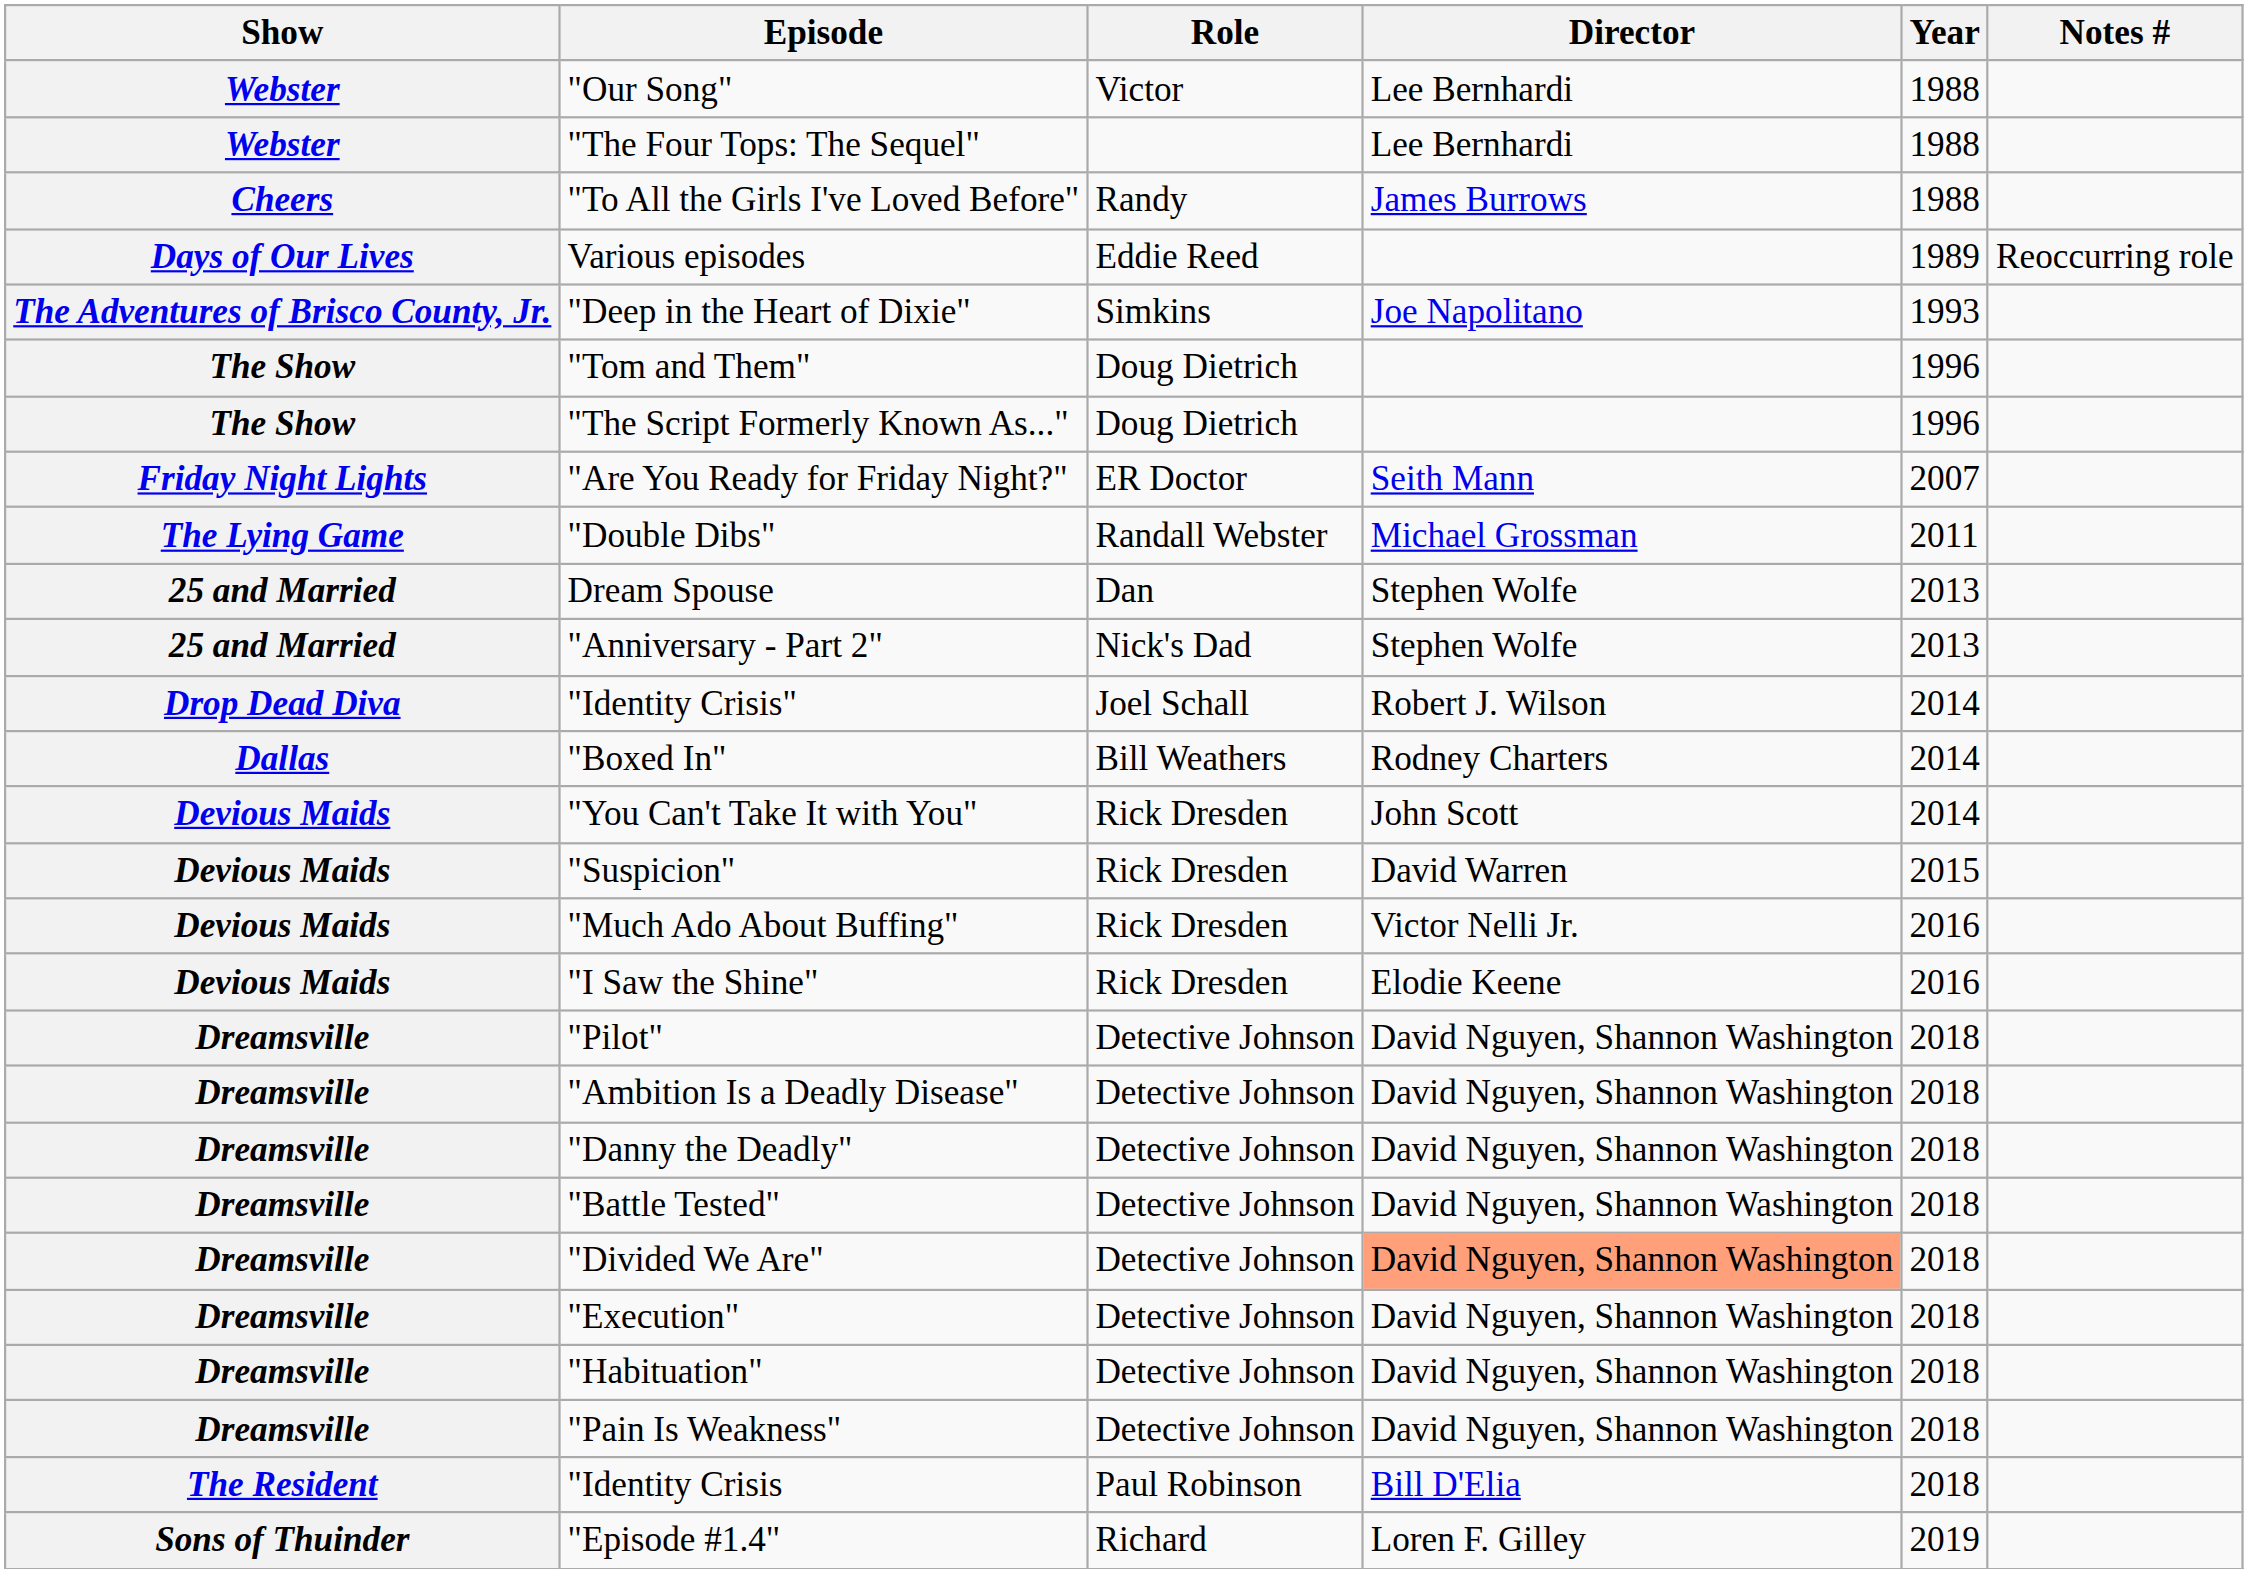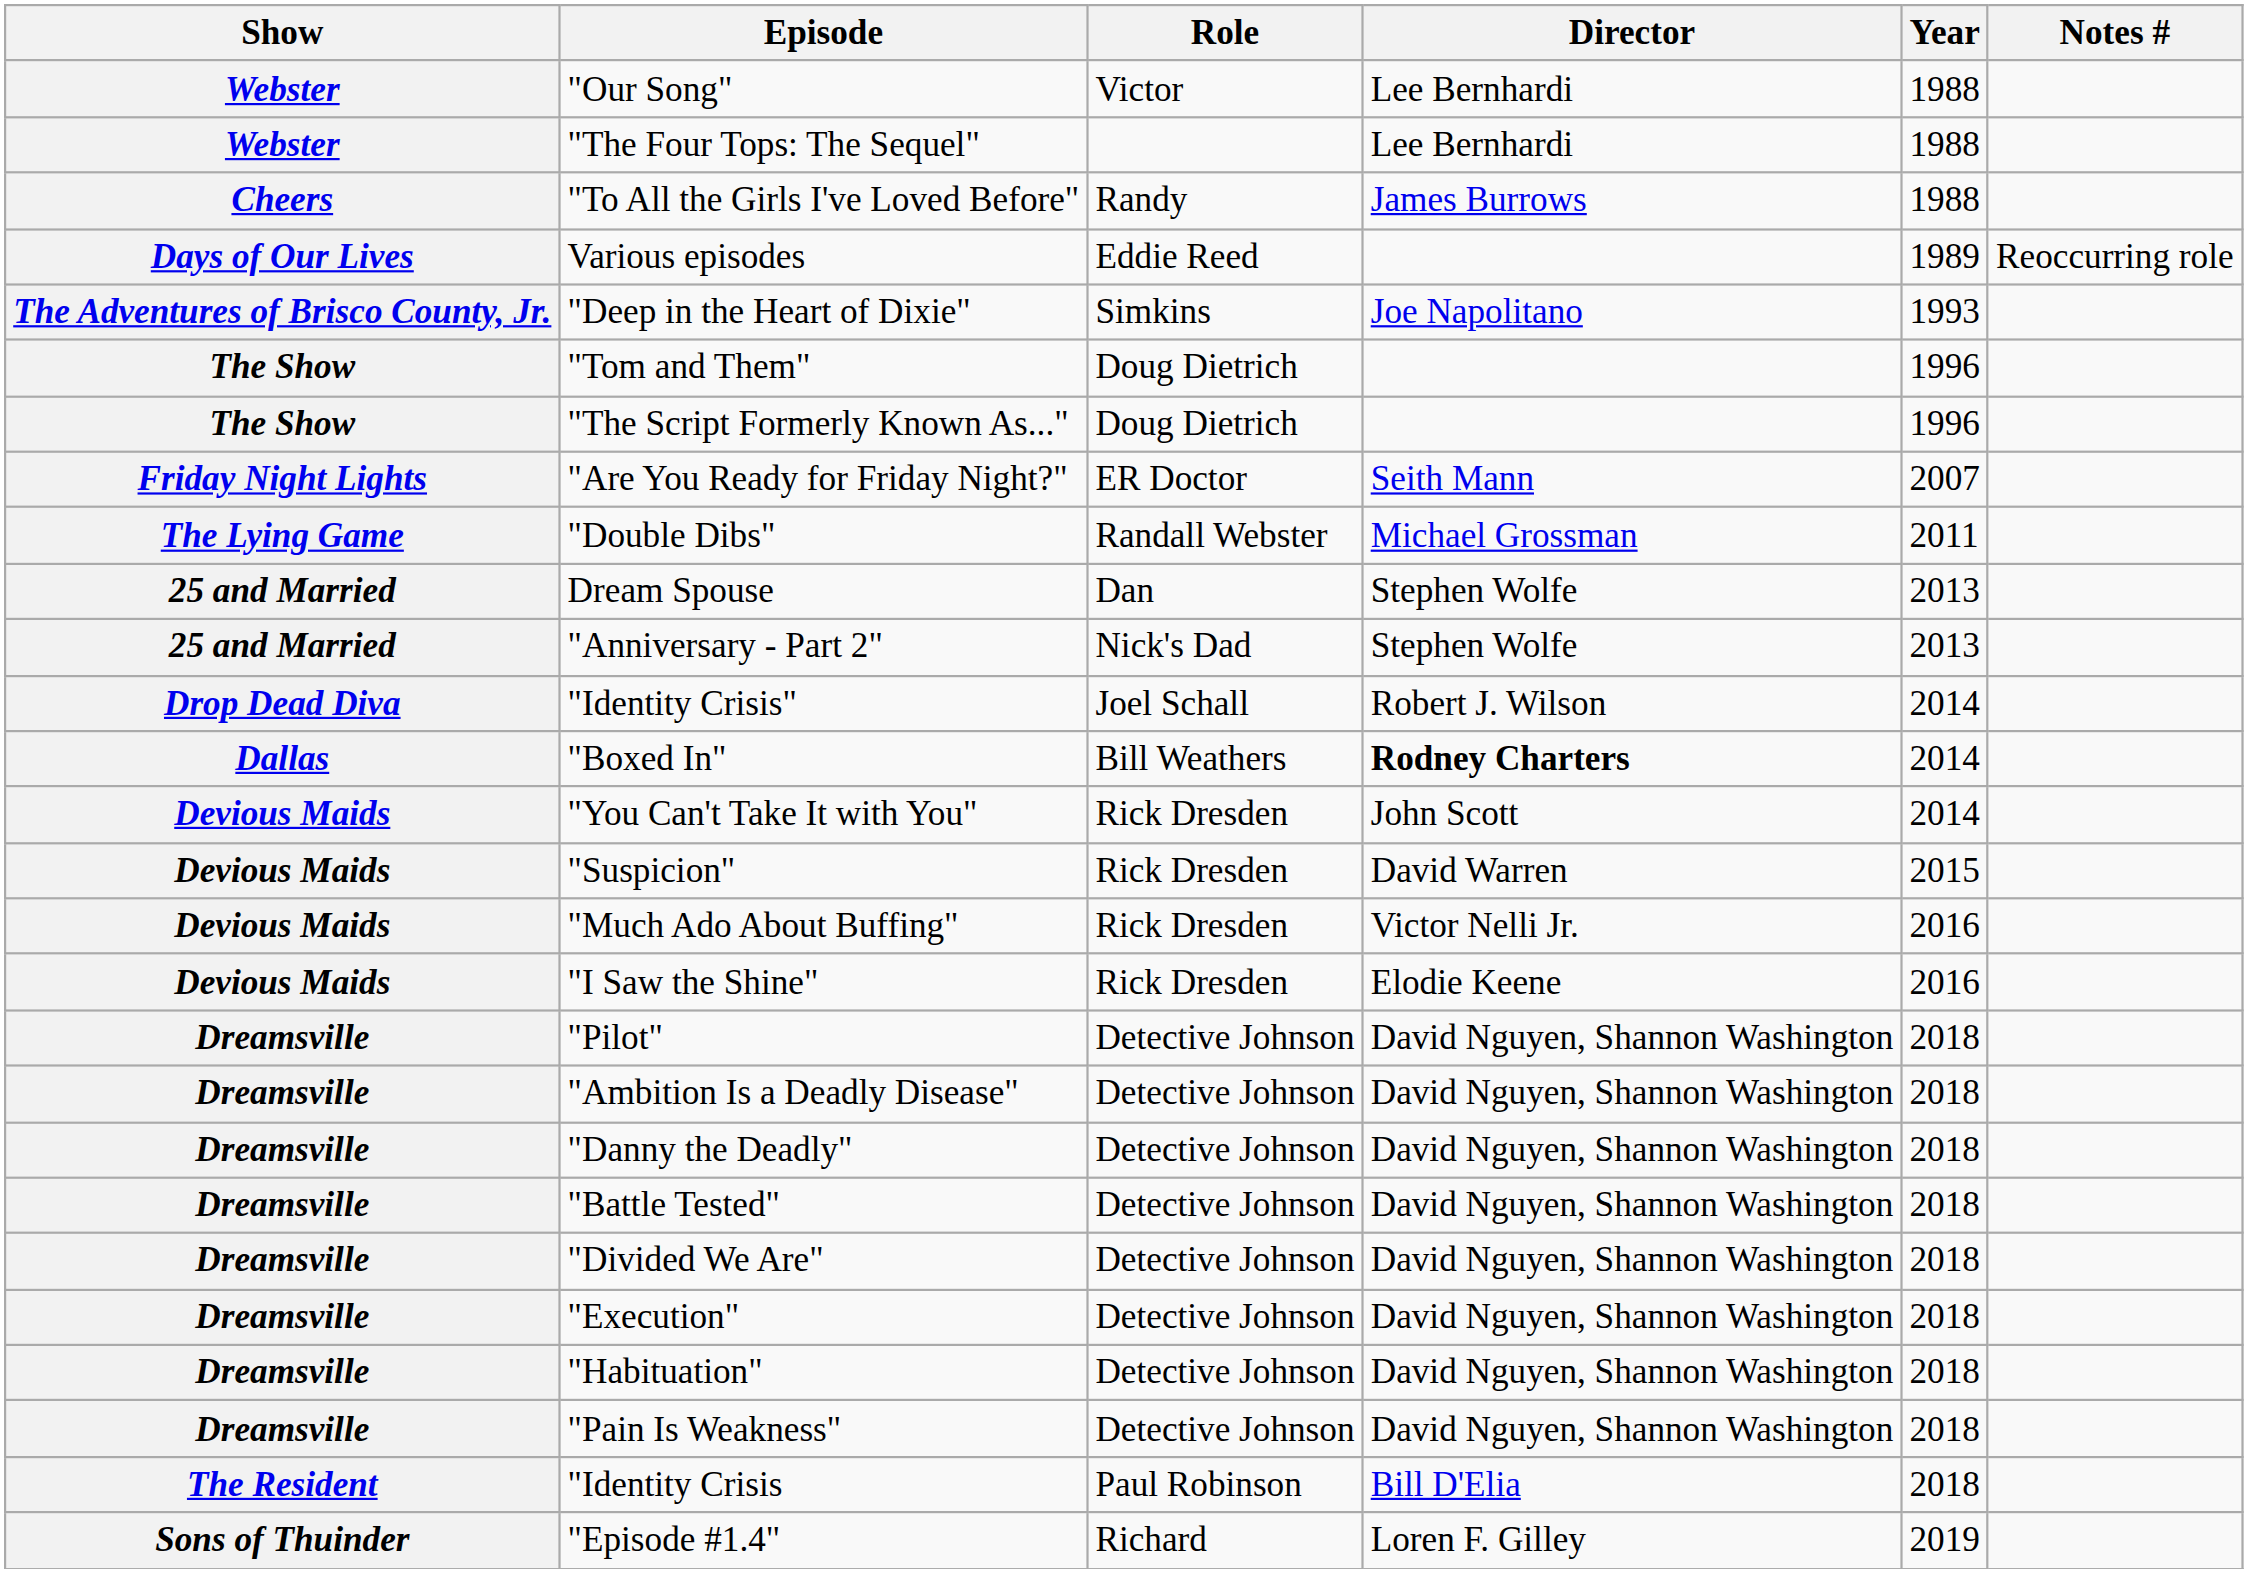(1489, 758) normal -> (1500, 758) bold
(1632, 1260) lightsalmon background -> (1632, 1260) no background
